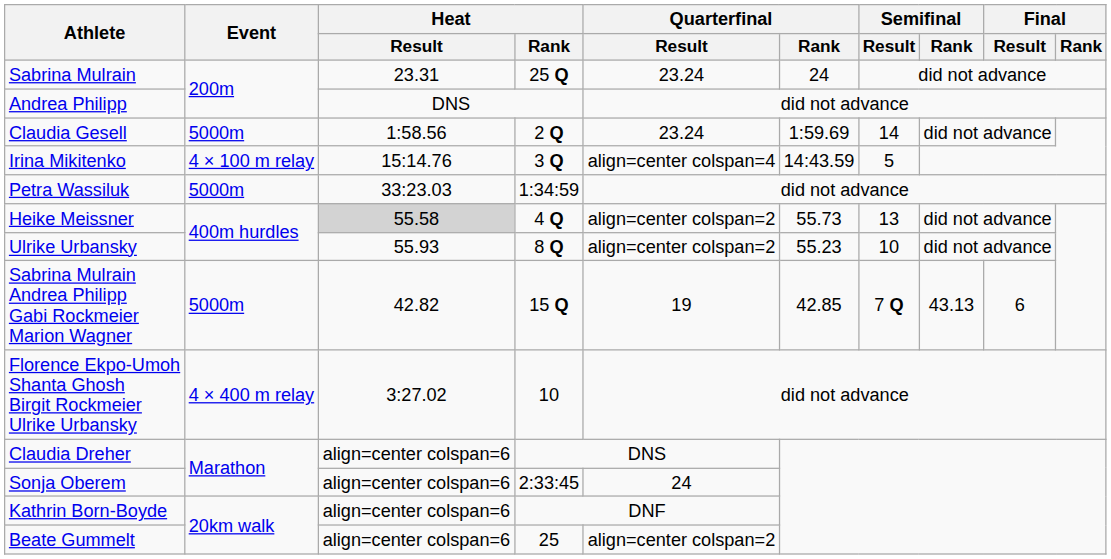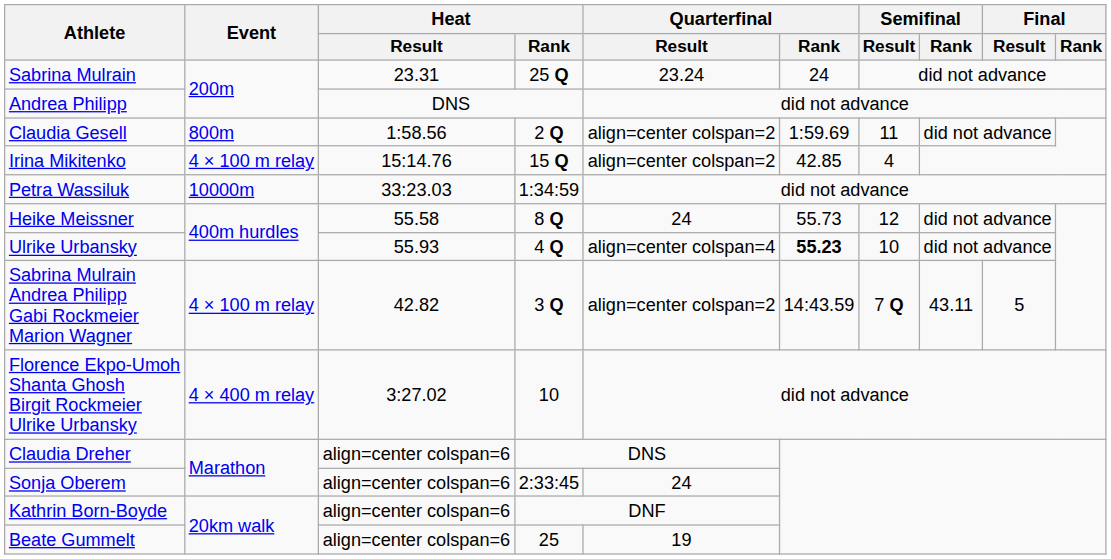(216, 132) 5000m -> (211, 132) 800m
(681, 132) 23.24 -> (681, 132) align=center colspan=2
(889, 132) 14 -> (889, 132) 11
(549, 161) 3 Q -> (549, 161) 15 Q
(681, 161) align=center colspan=4 -> (681, 161) align=center colspan=2
(819, 161) 14:43.59 -> (819, 161) 42.85
(889, 161) 5 -> (889, 161) 4
(216, 190) 5000m -> (221, 190) 10000m
(416, 218) lightgrey background -> (416, 218) no background
(549, 218) 4 Q -> (549, 218) 8 Q
(681, 218) align=center colspan=2 -> (681, 218) 24
(889, 218) 13 -> (889, 218) 12
(549, 247) 8 Q -> (549, 247) 4 Q
(681, 247) align=center colspan=2 -> (681, 247) align=center colspan=4
(819, 247) normal -> (819, 247) bold
(216, 306) 5000m -> (251, 306) 4 × 100 m relay
(549, 306) 15 Q -> (549, 306) 3 Q
(681, 306) 19 -> (681, 306) align=center colspan=2
(819, 306) 42.85 -> (819, 306) 14:43.59
(951, 306) 43.13 -> (951, 306) 43.11
(1020, 306) 6 -> (1019, 306) 5
(681, 540) align=center colspan=2 -> (681, 540) 19
